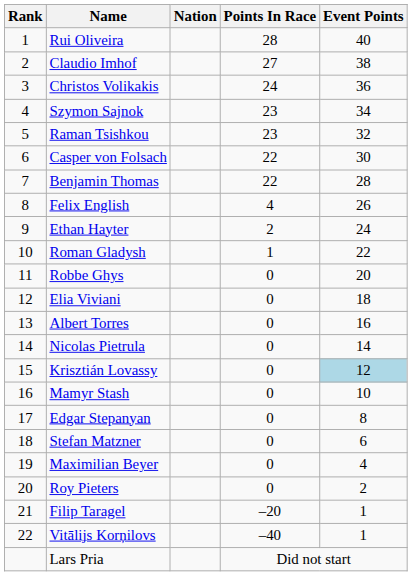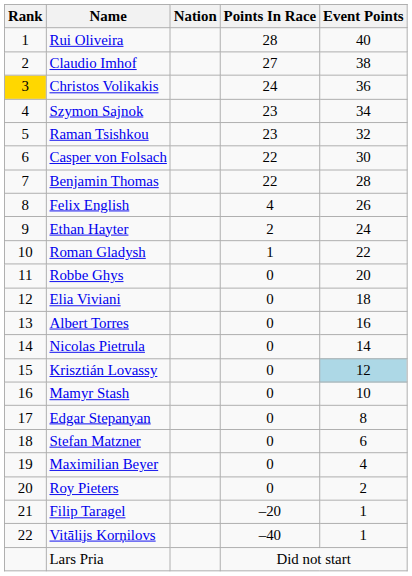(25, 87) no background -> (25, 87) gold background
